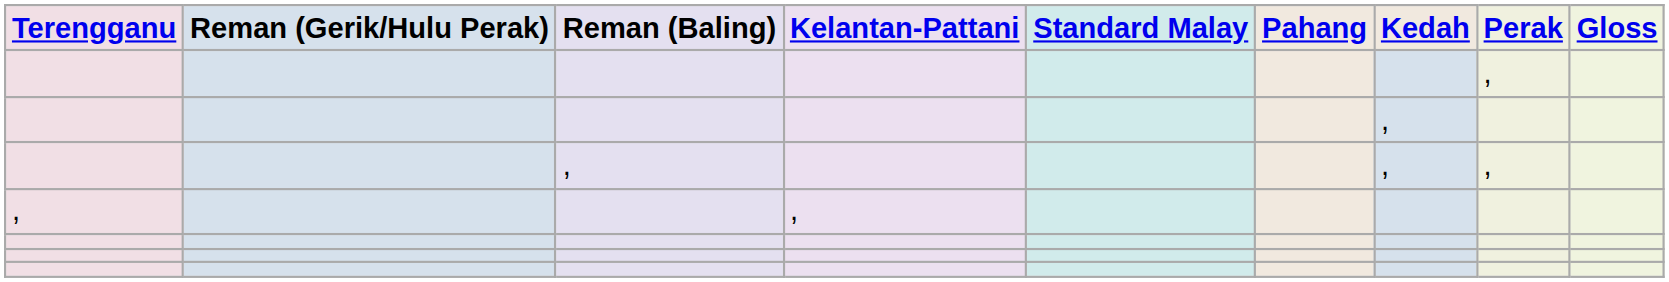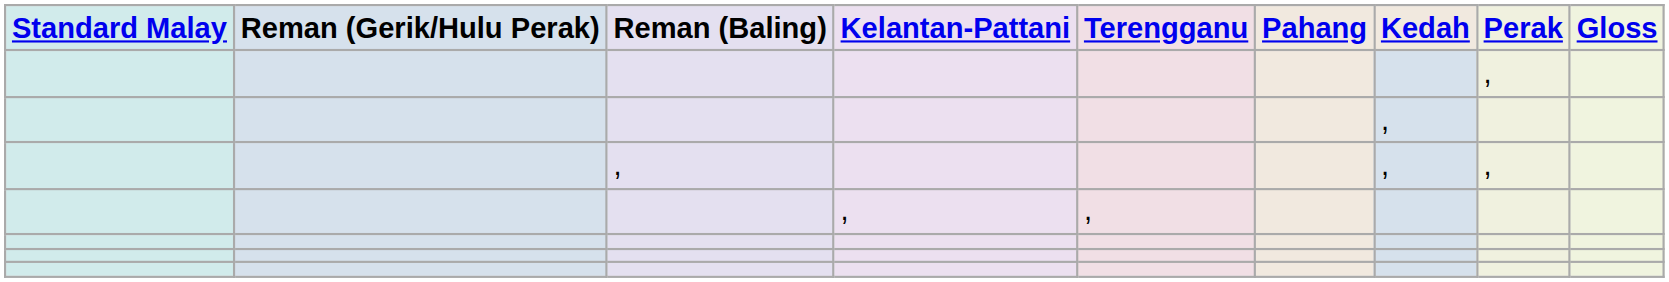columns swapped: (1141, 28) <-> (94, 28)
